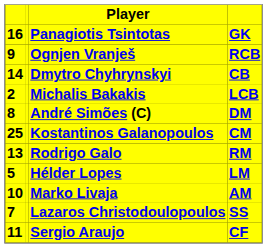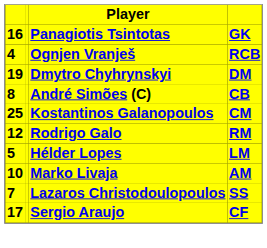(11, 54) 9 -> (11, 54) 4
(15, 74) 14 -> (15, 74) 19
(240, 74) CB -> (240, 74) DM
- row: (88, 94)
(240, 113) DM -> (240, 94) CB
(15, 153) 13 -> (15, 133) 12
(15, 232) 11 -> (15, 212) 17
